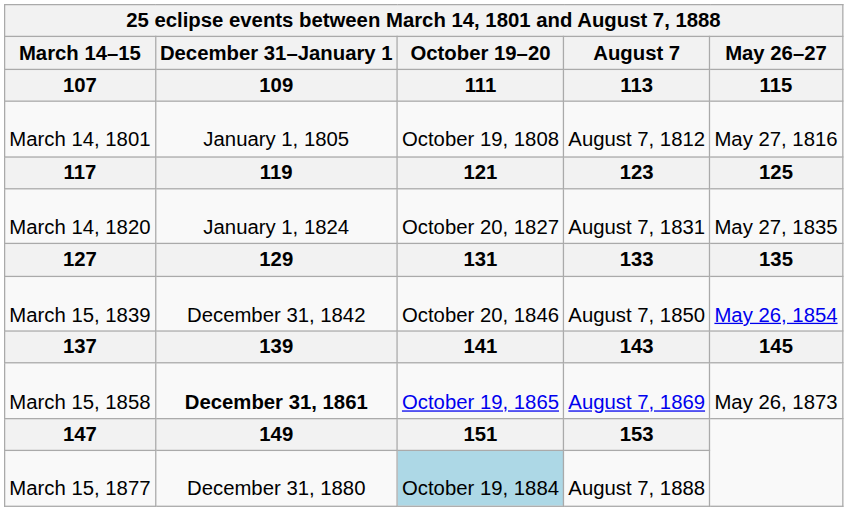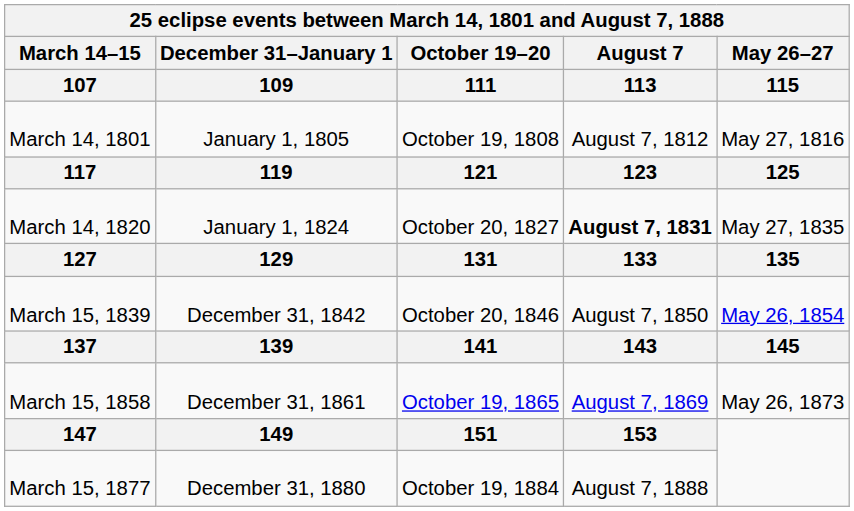(637, 227) normal -> (640, 227) bold
(276, 402) bold -> (276, 402) normal
(480, 489) lightblue background -> (480, 489) no background
